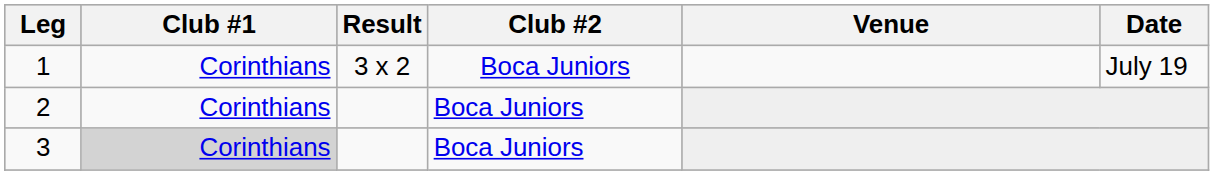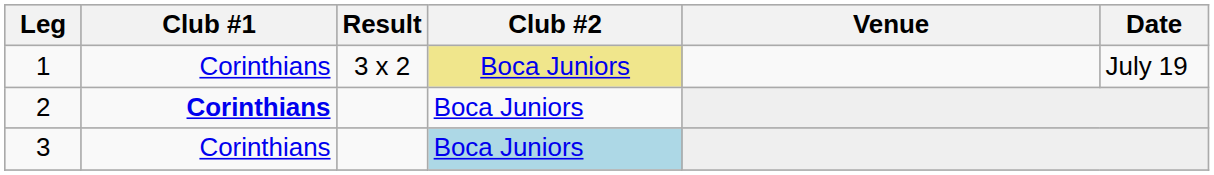(555, 66) no background -> (555, 66) khaki background
(265, 107) normal -> (259, 107) bold
(265, 148) lightgrey background -> (265, 148) no background
(509, 148) no background -> (509, 148) lightblue background
